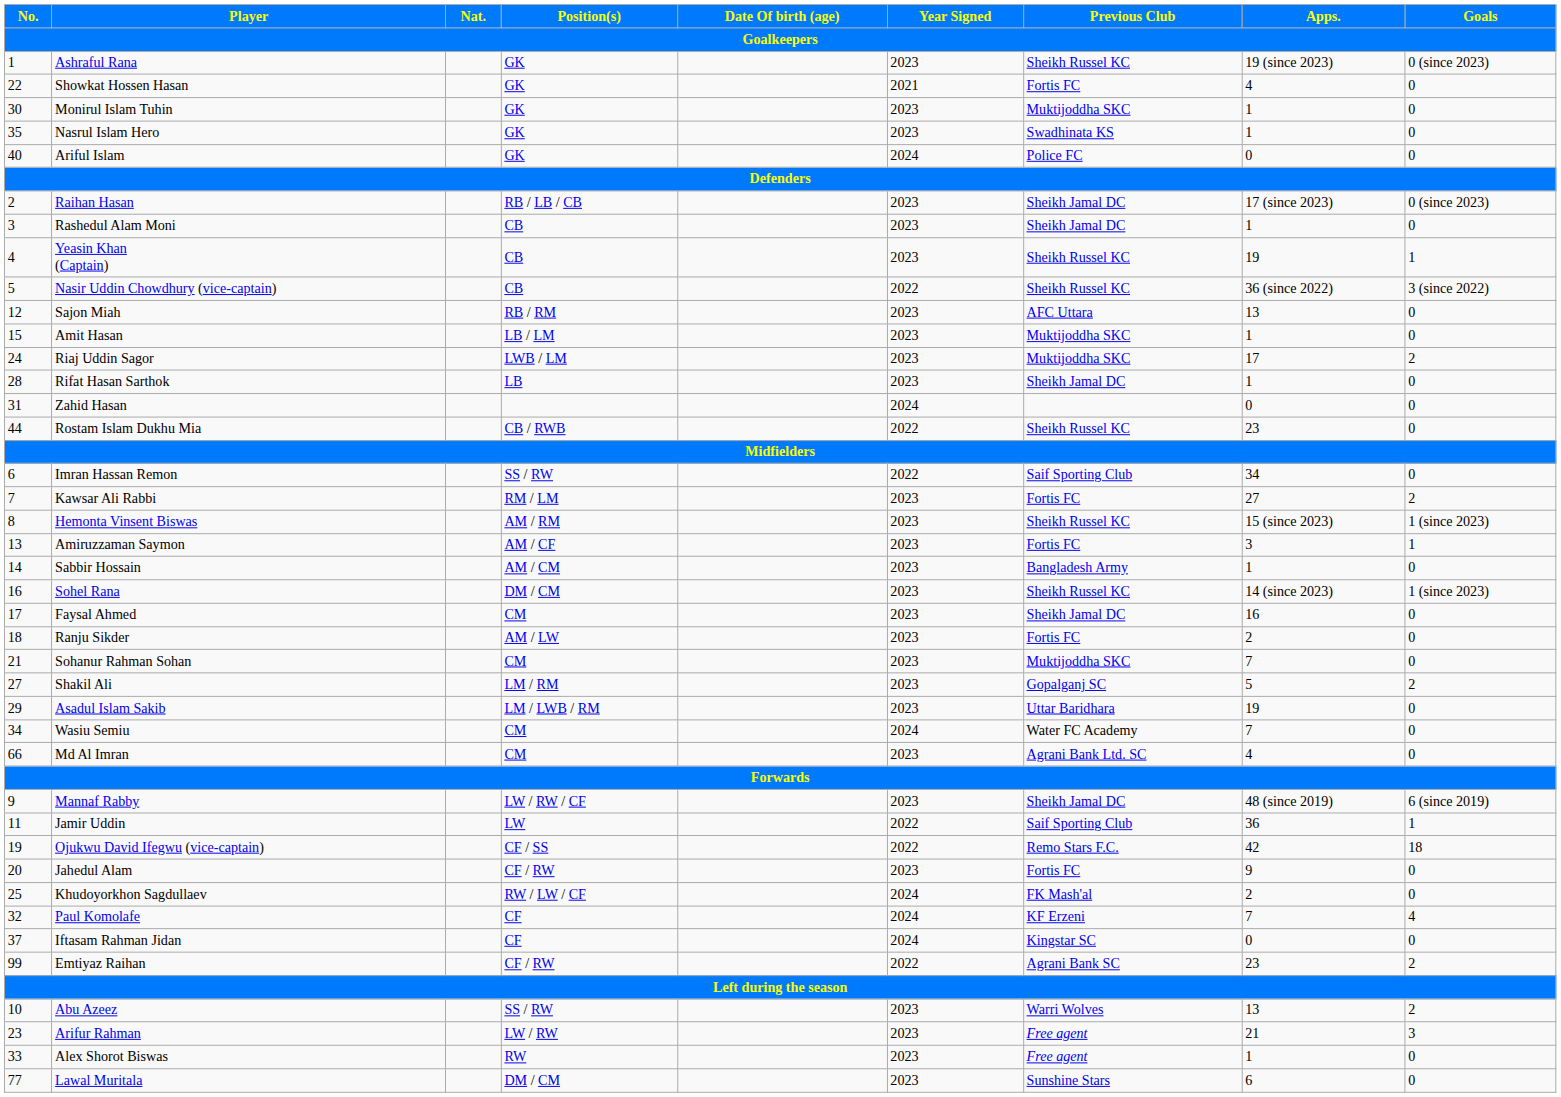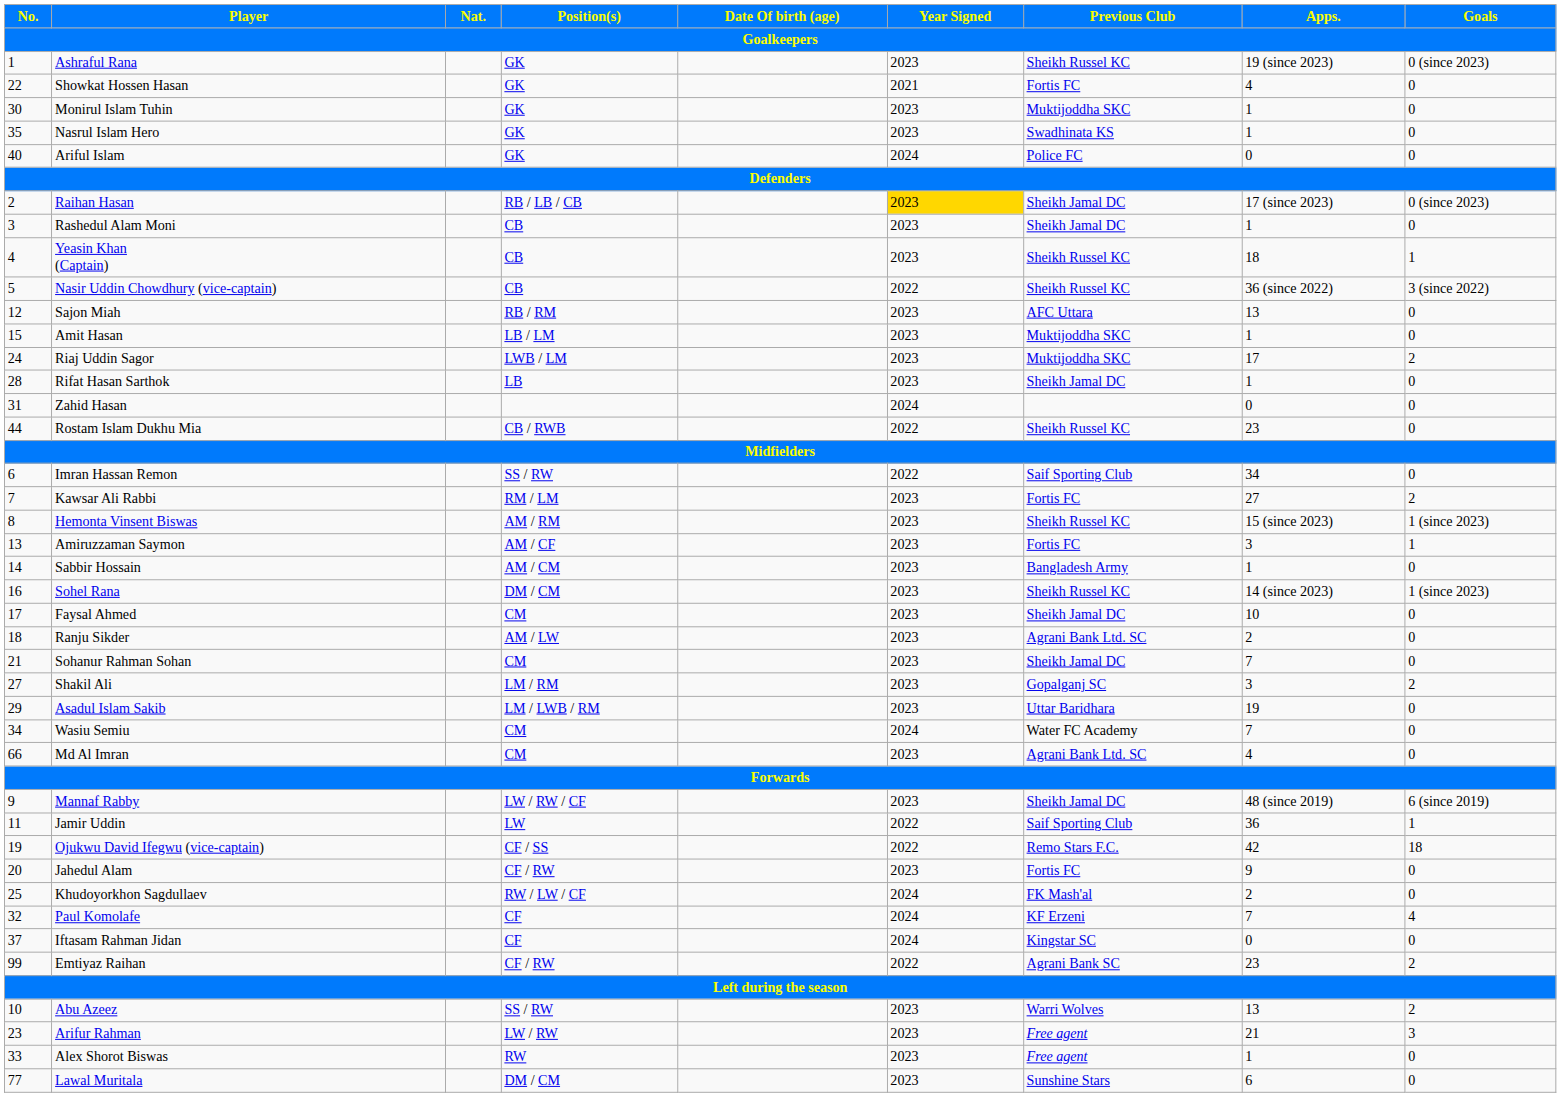(904, 202) no background -> (904, 202) gold background
(1252, 257) 19 -> (1252, 257) 18
(1252, 615) 16 -> (1252, 615) 10
(1053, 638) Fortis FC -> (1087, 638) Agrani Bank Ltd. SC
(1079, 661) Muktijoddha SKC -> (1076, 661) Sheikh Jamal DC
(1249, 684) 5 -> (1249, 684) 3
